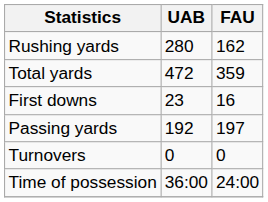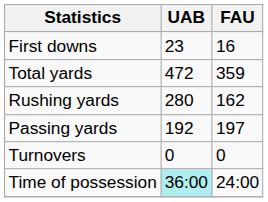rows swapped: (53, 100) <-> (64, 45)
(186, 182) no background -> (186, 182) paleturquoise background
